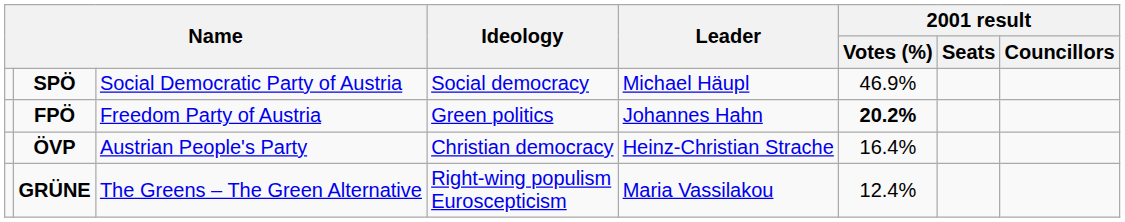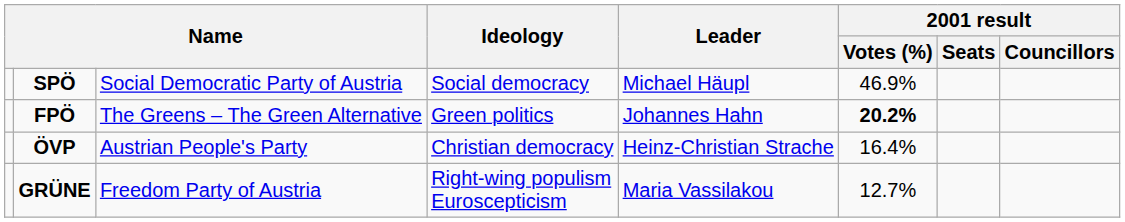(211, 115) Freedom Party of Austria -> (261, 115) The Greens – The Green Alternative
(261, 190) The Greens – The Green Alternative -> (211, 190) Freedom Party of Austria
(888, 190) 12.4% -> (888, 190) 12.7%
